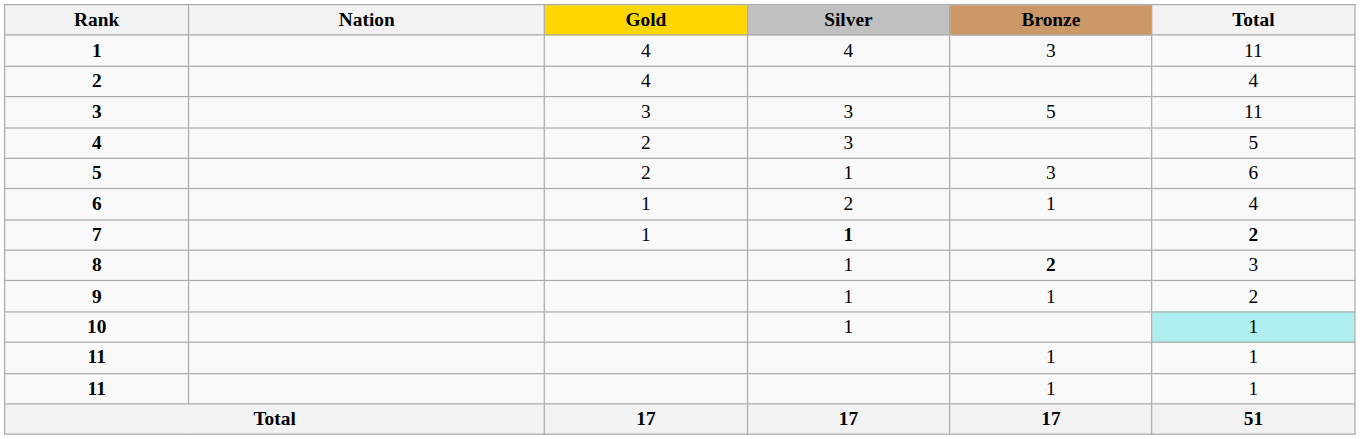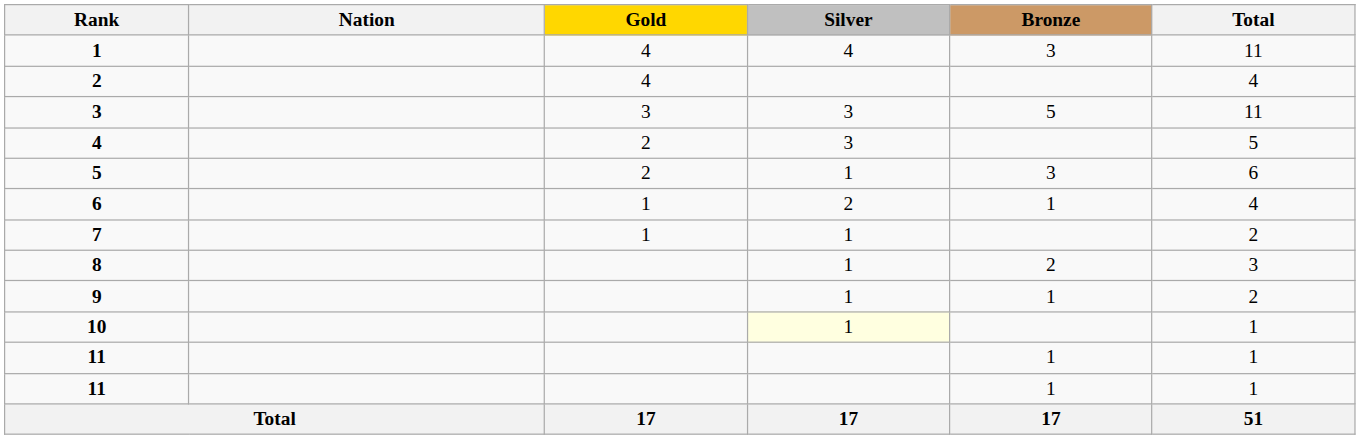(848, 234) bold -> (848, 234) normal
(1253, 234) bold -> (1253, 234) normal
(1051, 265) bold -> (1051, 265) normal
(848, 326) no background -> (848, 326) lightyellow background
(1253, 326) paleturquoise background -> (1253, 326) no background
